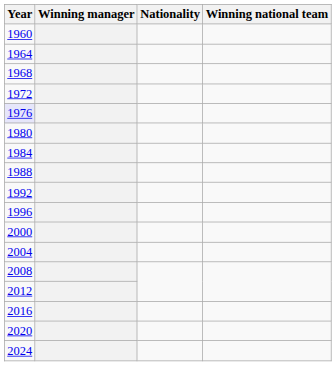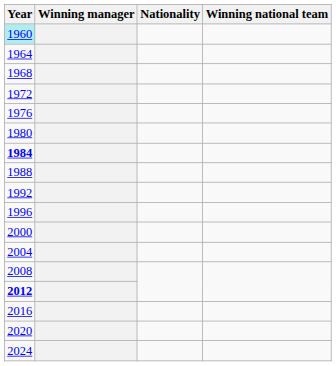(20, 34) no background -> (20, 34) paleturquoise background
(20, 113) lavender background -> (20, 113) no background
(20, 152) normal -> (20, 152) bold
(20, 291) normal -> (20, 291) bold
